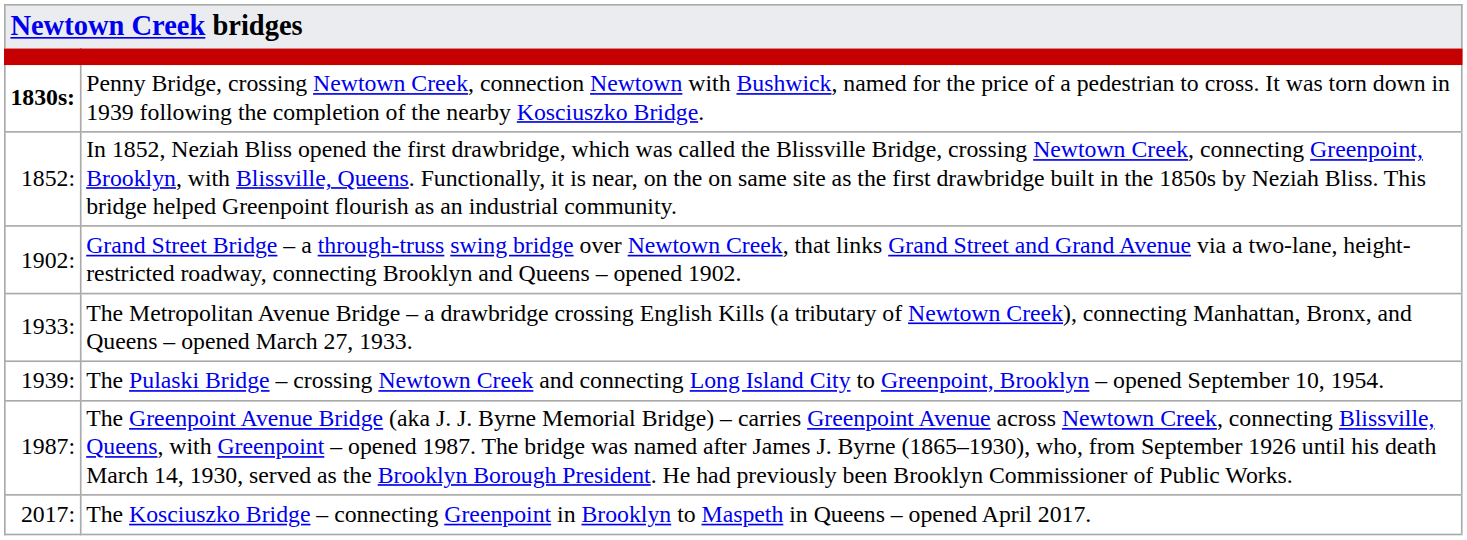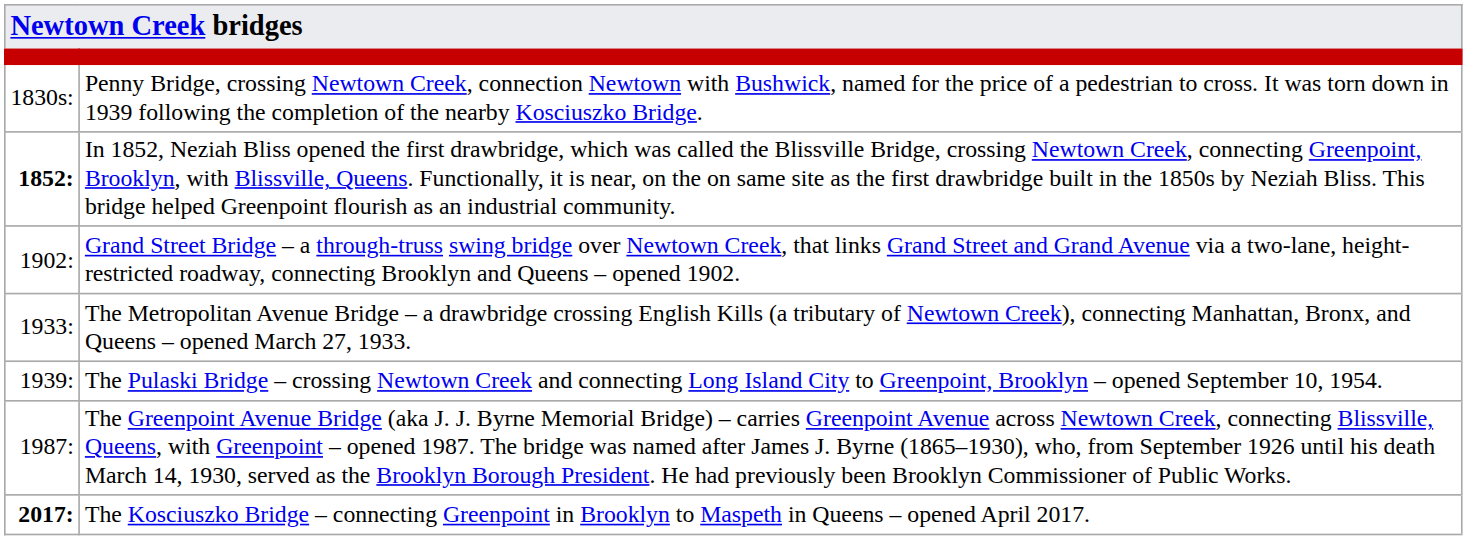(43, 97) bold -> (42, 97) normal
(48, 178) normal -> (46, 178) bold
(48, 514) normal -> (46, 514) bold
